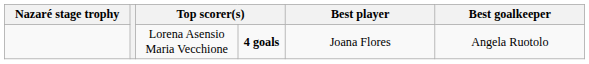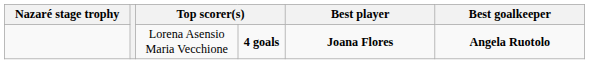(360, 41) normal -> (360, 41) bold
(510, 41) normal -> (510, 41) bold
